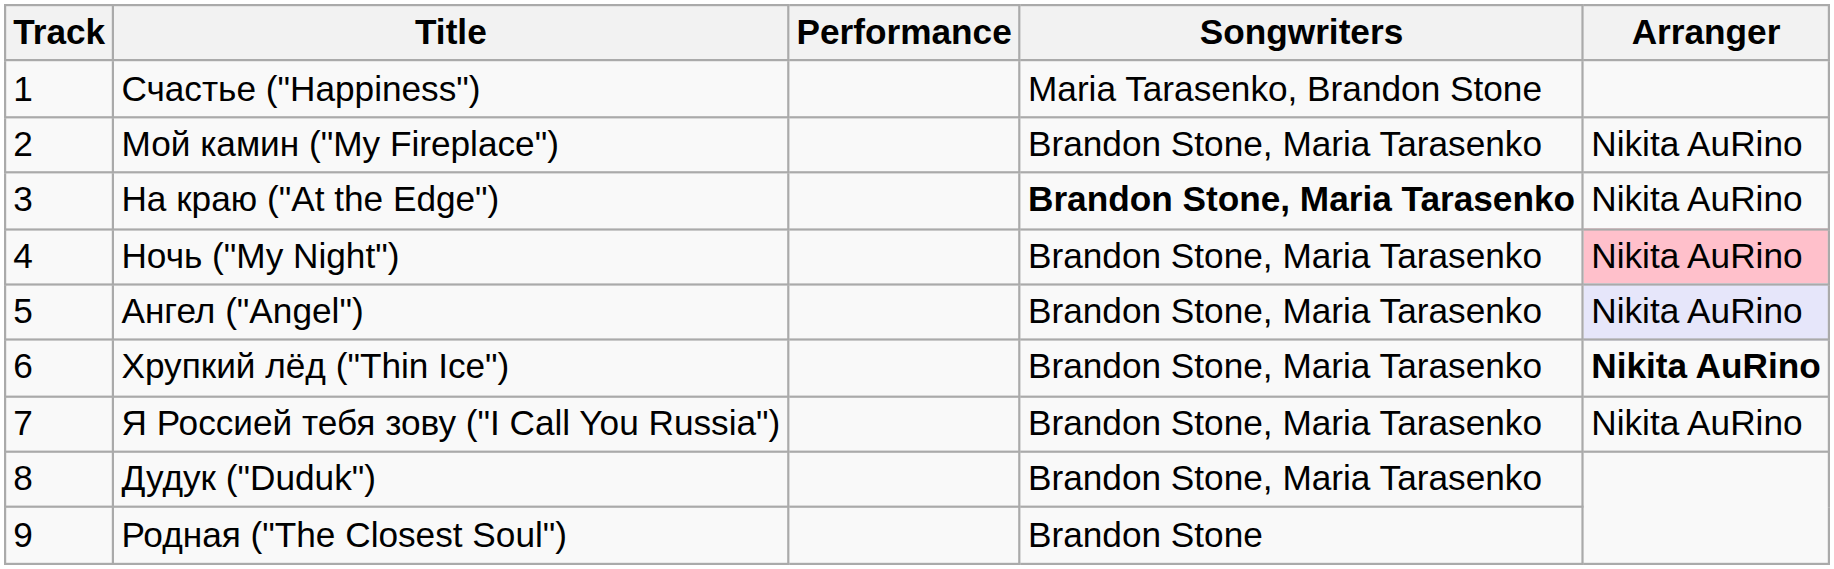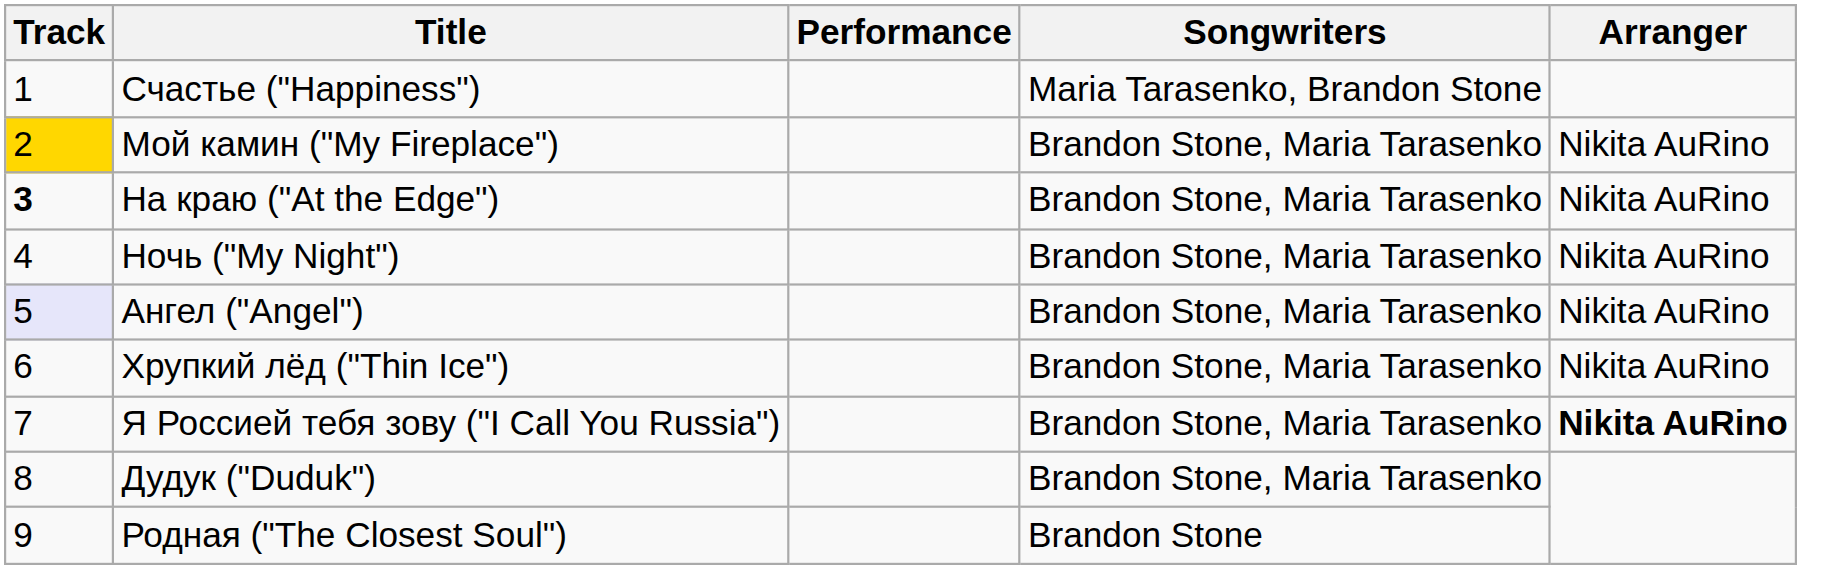(23, 144) no background -> (23, 144) gold background
(23, 199) normal -> (23, 199) bold
(1302, 199) bold -> (1285, 199) normal
(1697, 255) pink background -> (1664, 255) no background
(23, 311) no background -> (23, 311) lavender background
(1697, 311) lavender background -> (1664, 311) no background
(1706, 367) bold -> (1664, 367) normal
(1697, 423) normal -> (1673, 423) bold
